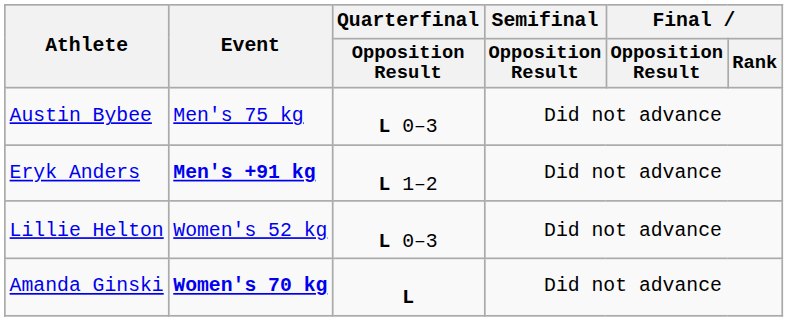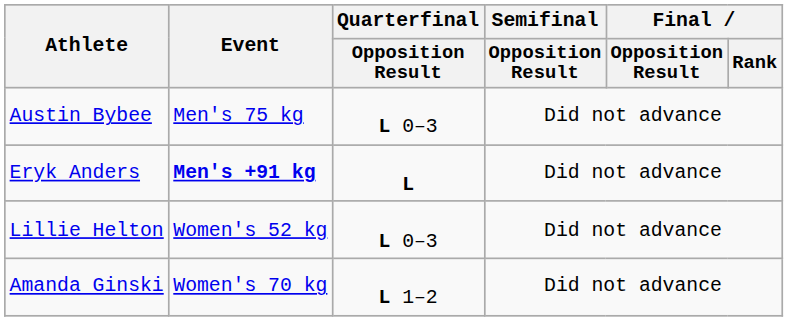(408, 185) L 1–2 -> (408, 185) L
(250, 287) bold -> (250, 287) normal
(408, 298) L -> (408, 298) L 1–2
